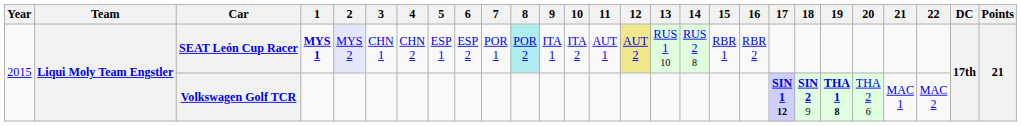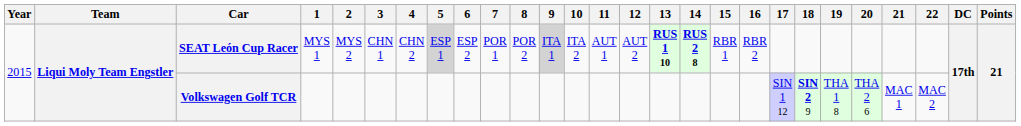(317, 48) bold -> (317, 48) normal
(349, 48) lavender background -> (349, 48) no background
(441, 48) no background -> (441, 48) lightgrey background
(525, 48) paleturquoise background -> (524, 48) no background
(552, 48) no background -> (551, 48) lightgrey background
(635, 48) khaki background -> (635, 48) no background
(665, 47) normal -> (665, 48) bold
(695, 47) normal -> (695, 48) bold
(782, 96) bold -> (782, 96) normal
(837, 96) bold -> (836, 96) normal
